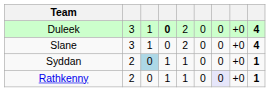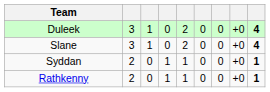(167, 29) bold -> (167, 29) normal
(150, 62) lightblue background -> (150, 62) no background
(221, 78) lavender background -> (221, 78) no background
